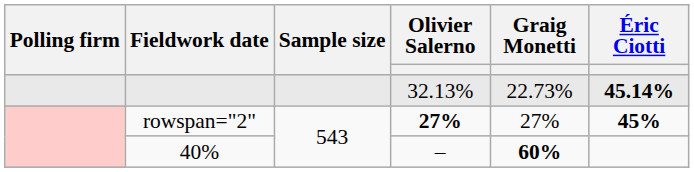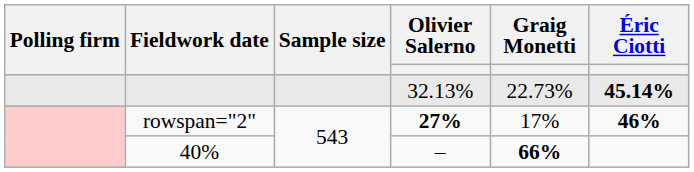(540, 121) 27% -> (540, 121) 17%
(639, 121) 45% -> (639, 121) 46%
(540, 152) 60% -> (540, 152) 66%
